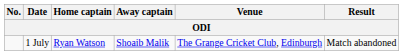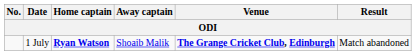(79, 43) normal -> (81, 43) bold
(250, 43) normal -> (256, 43) bold
